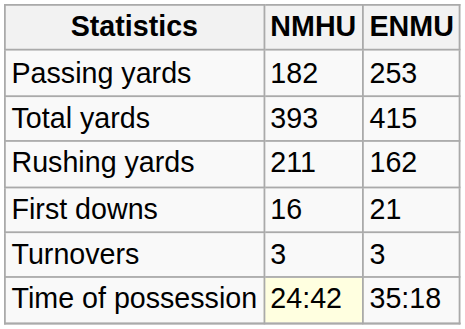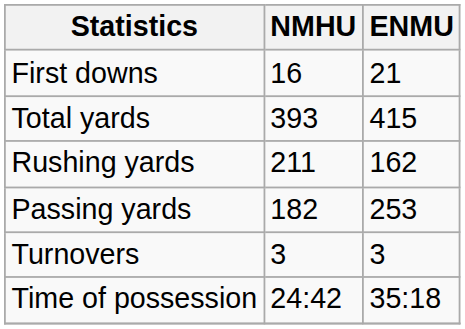rows swapped: (85, 208) <-> (101, 72)
(306, 299) lightyellow background -> (306, 299) no background
